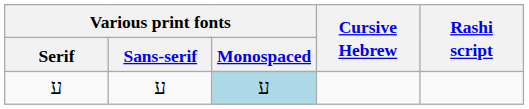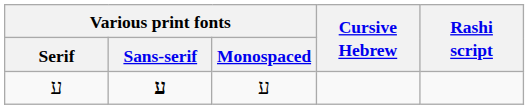(160, 87) normal -> (160, 87) bold
(264, 87) lightblue background -> (264, 87) no background
